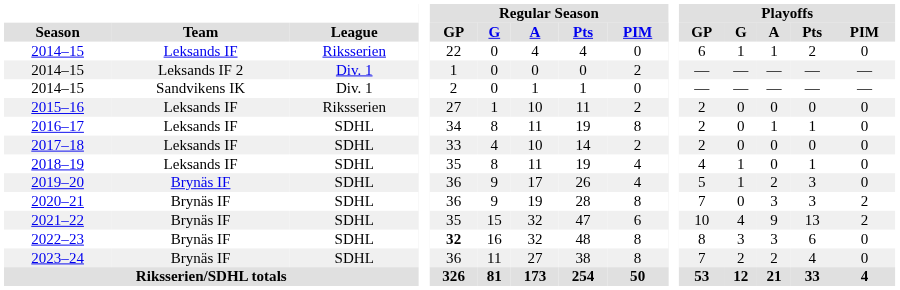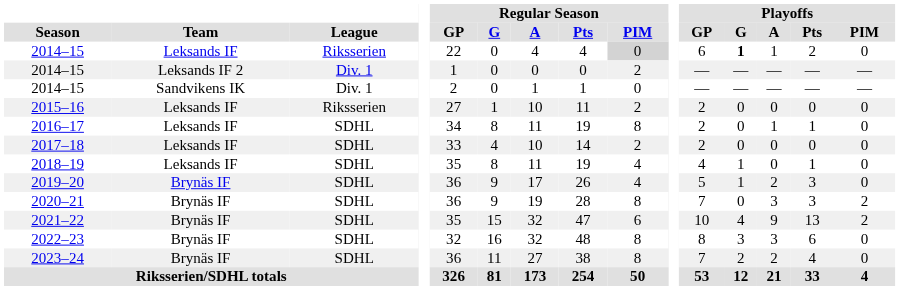(638, 51) no background -> (638, 51) lightgrey background
(741, 51) normal -> (741, 51) bold
(454, 239) bold -> (454, 239) normal
